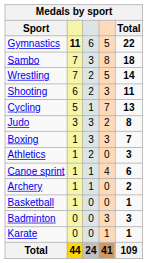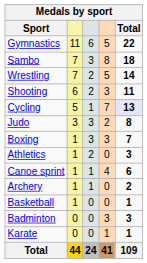(75, 44) bold -> (75, 44) normal
(129, 108) no background -> (129, 108) lavender background
